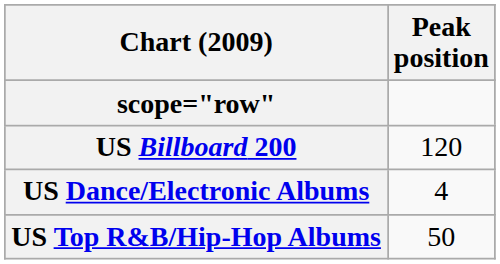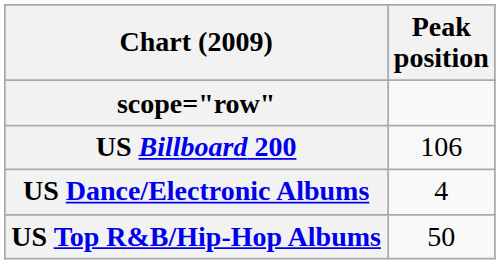(441, 147) 120 -> (441, 147) 106
